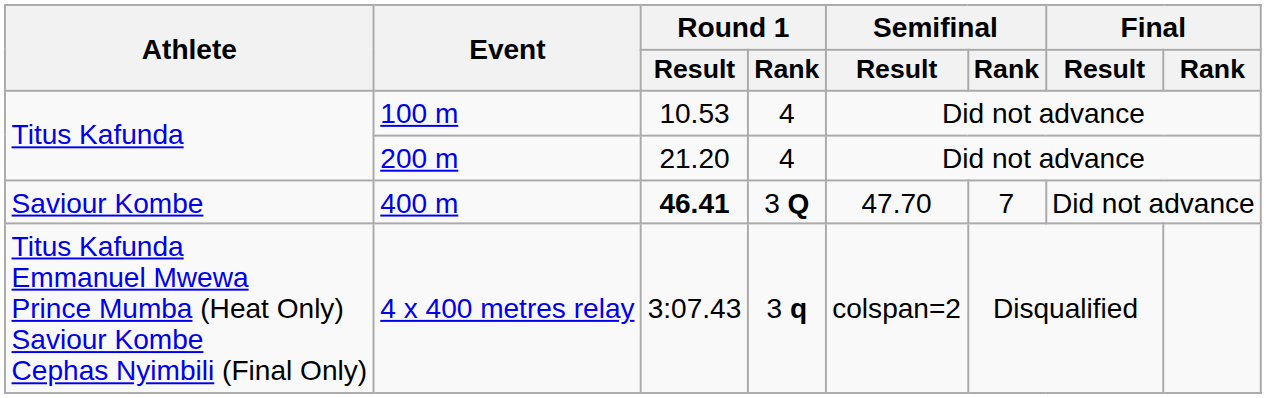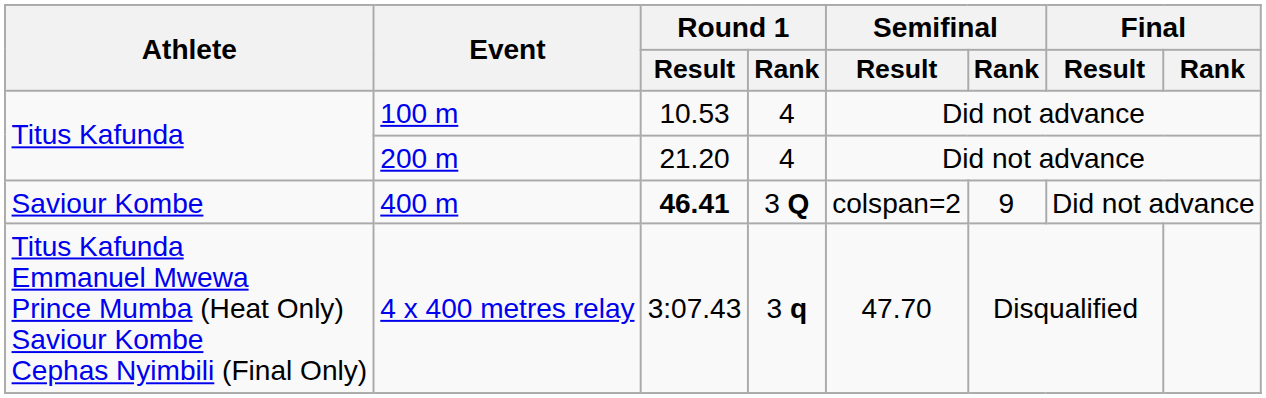(897, 202) 47.70 -> (897, 202) colspan=2
(1006, 202) 7 -> (1006, 202) 9
(897, 309) colspan=2 -> (897, 309) 47.70
